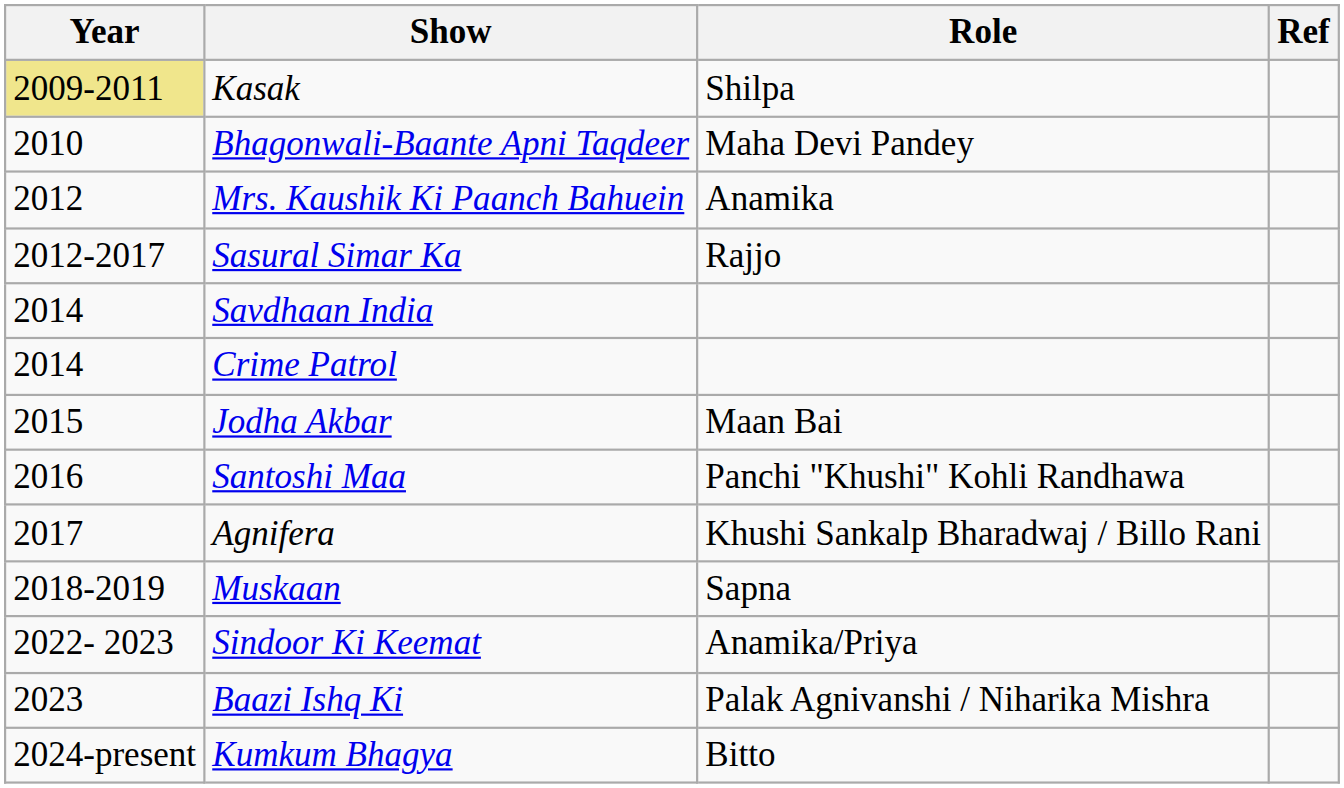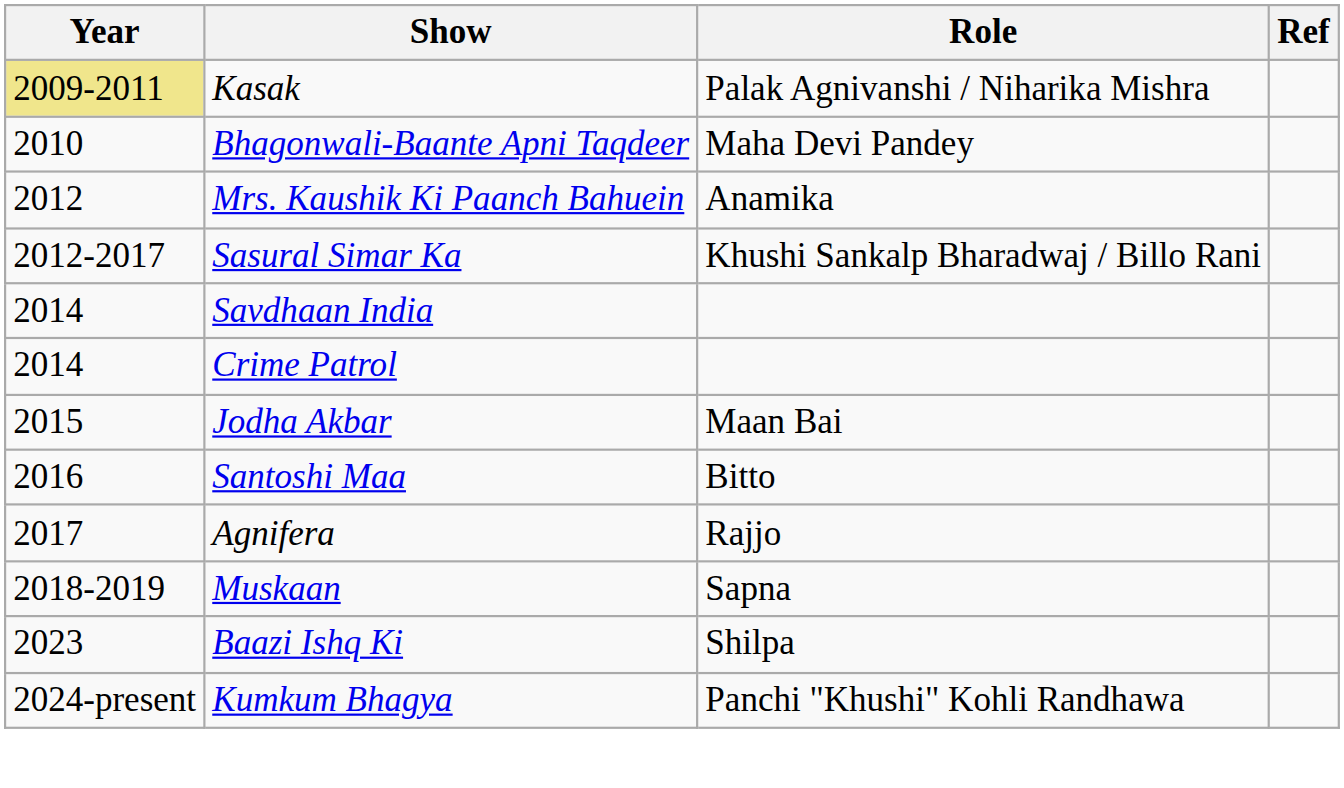(750, 87) Shilpa -> (957, 87) Palak Agnivanshi / Niharika Mishra
(743, 254) Rajjo -> (983, 254) Khushi Sankalp Bharadwaj / Billo Rani
(945, 476) Panchi "Khushi" Kohli Randhawa -> (740, 476) Bitto
(983, 532) Khushi Sankalp Bharadwaj / Billo Rani -> (743, 532) Rajjo
- row: (347, 643)
(957, 699) Palak Agnivanshi / Niharika Mishra -> (750, 643) Shilpa
(740, 754) Bitto -> (945, 699) Panchi "Khushi" Kohli Randhawa
